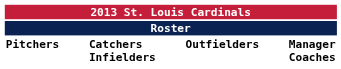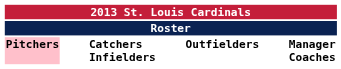(32, 44) no background -> (32, 44) pink background
